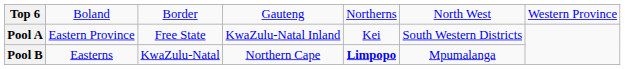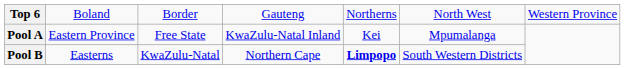(462, 34) South Western Districts -> (462, 34) Mpumalanga
(462, 54) Mpumalanga -> (462, 54) South Western Districts
